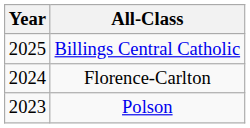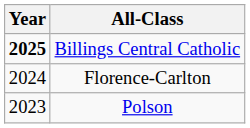(27, 48) normal -> (27, 48) bold
